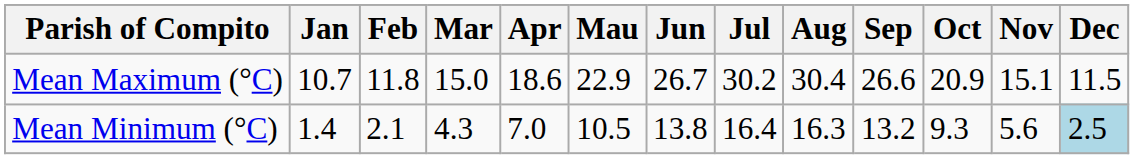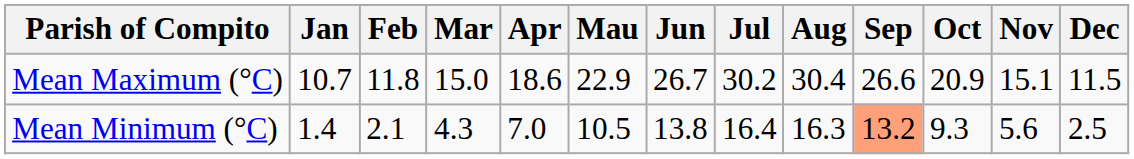(888, 128) no background -> (888, 128) lightsalmon background
(1087, 128) lightblue background -> (1087, 128) no background
